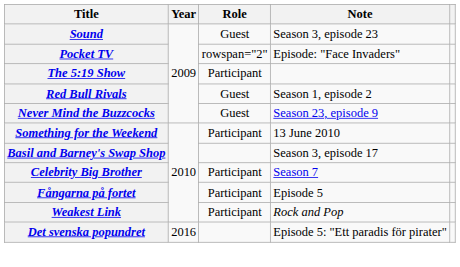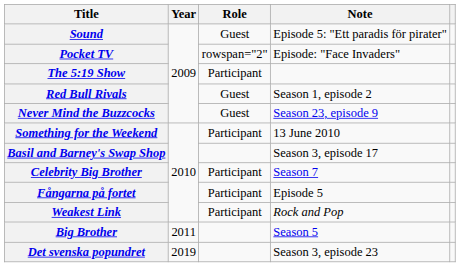(326, 34) Season 3, episode 23 -> (360, 34) Episode 5: "Ett paradis för pirater"
+ row: (86, 232)
(184, 232) 2016 -> (184, 251) 2019
(360, 232) Episode 5: "Ett paradis för pirater" -> (326, 251) Season 3, episode 23
